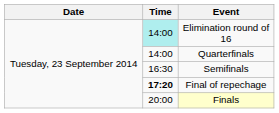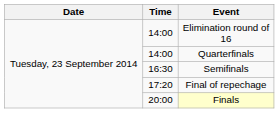(160, 33) paleturquoise background -> (160, 33) no background
(160, 85) bold -> (160, 85) normal
